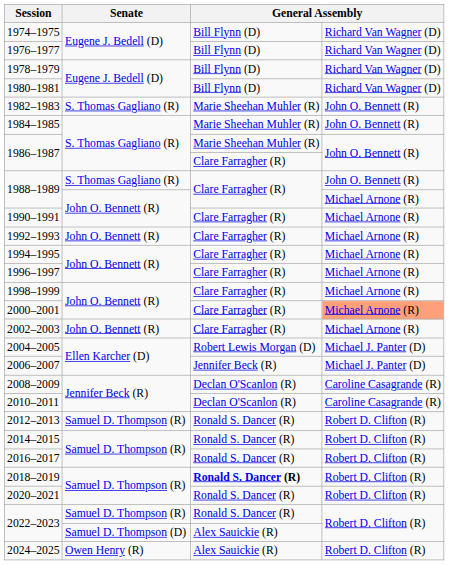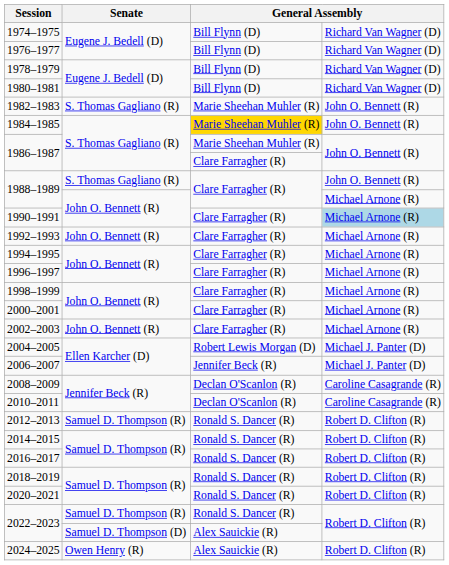(256, 124) no background -> (256, 124) gold background
(372, 217) no background -> (372, 217) lightblue background
(372, 310) lightsalmon background -> (372, 310) no background
(247, 476) bold -> (244, 476) normal
